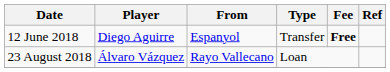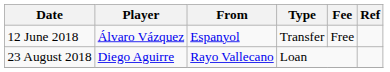(136, 36) Diego Aguirre -> (141, 36) Álvaro Vázquez
(343, 36) bold -> (342, 36) normal
(141, 57) Álvaro Vázquez -> (136, 57) Diego Aguirre
